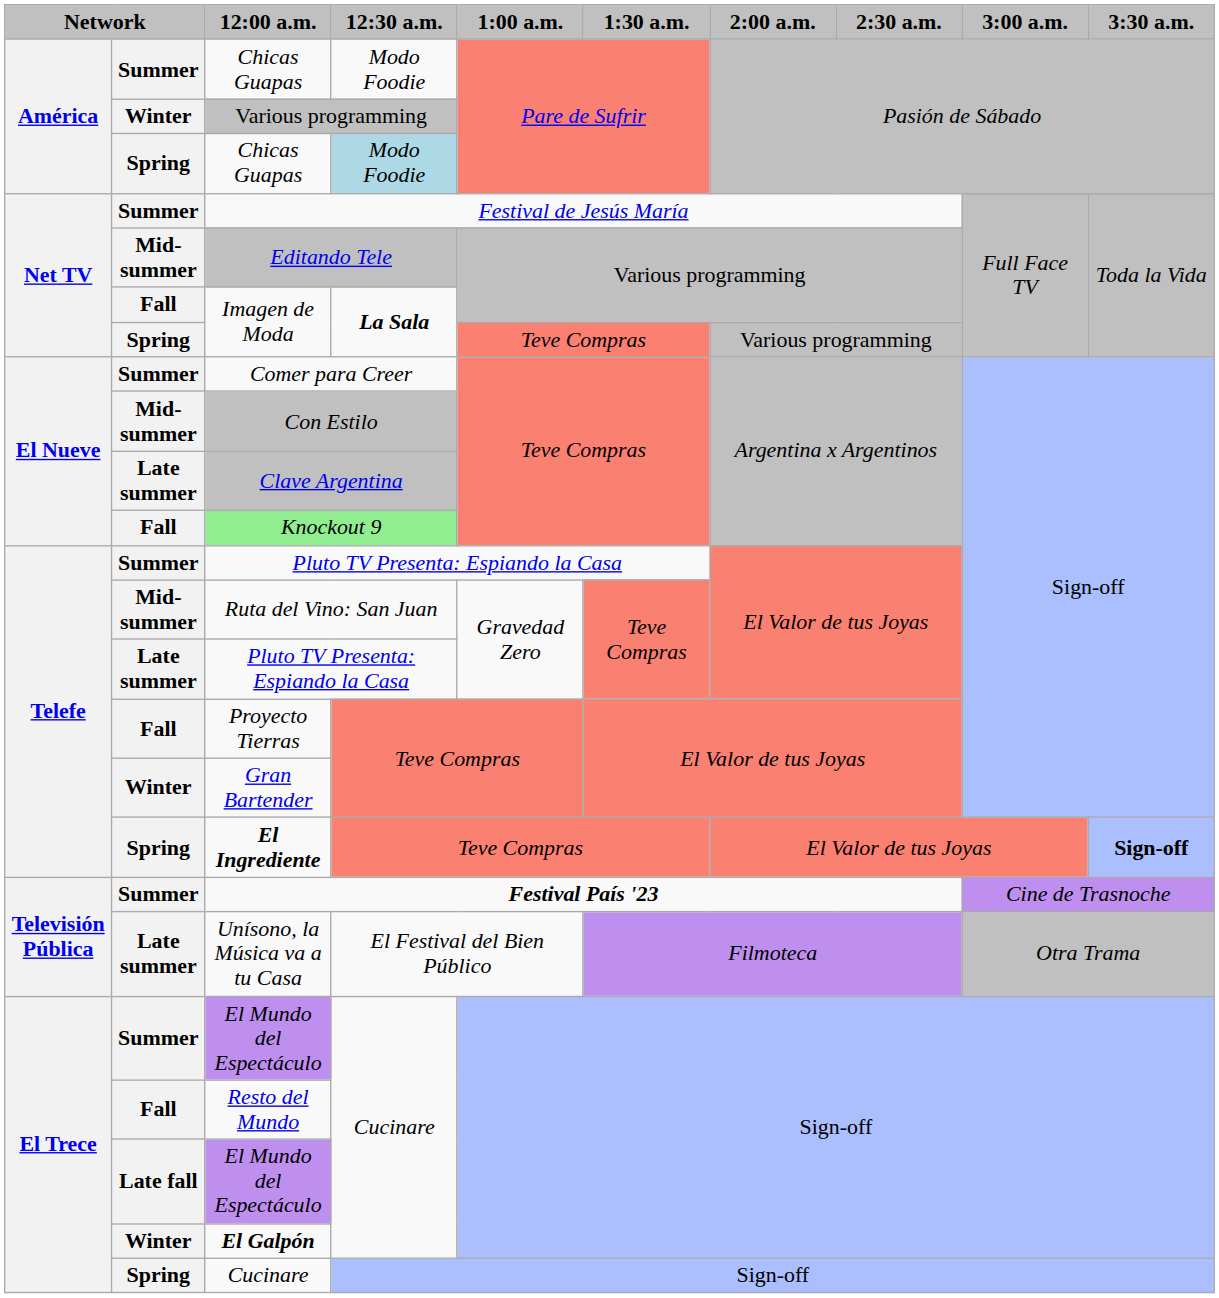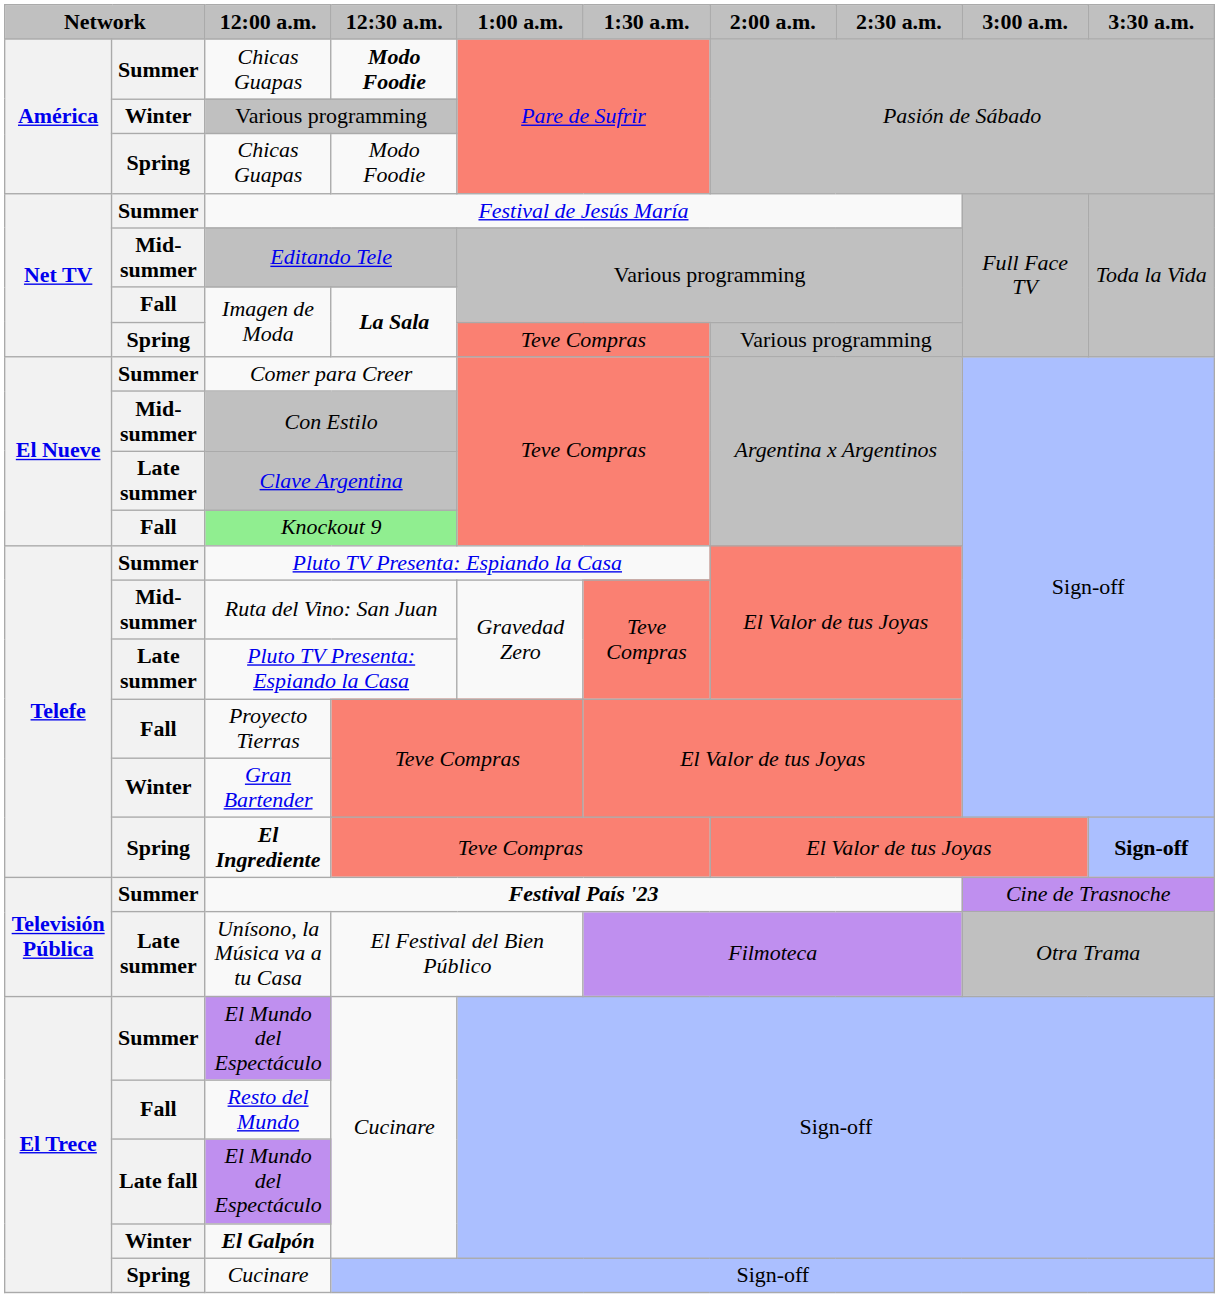(394, 68) normal -> (394, 68) bold
(394, 163) lightblue background -> (394, 163) no background
